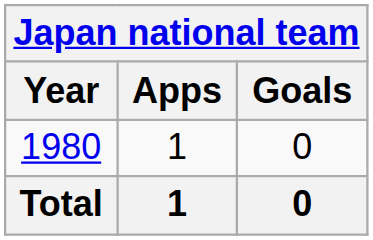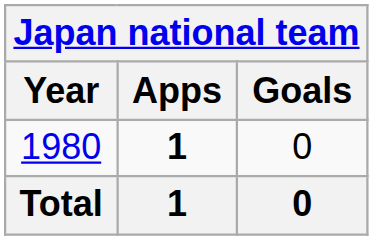(177, 147) normal -> (177, 147) bold
